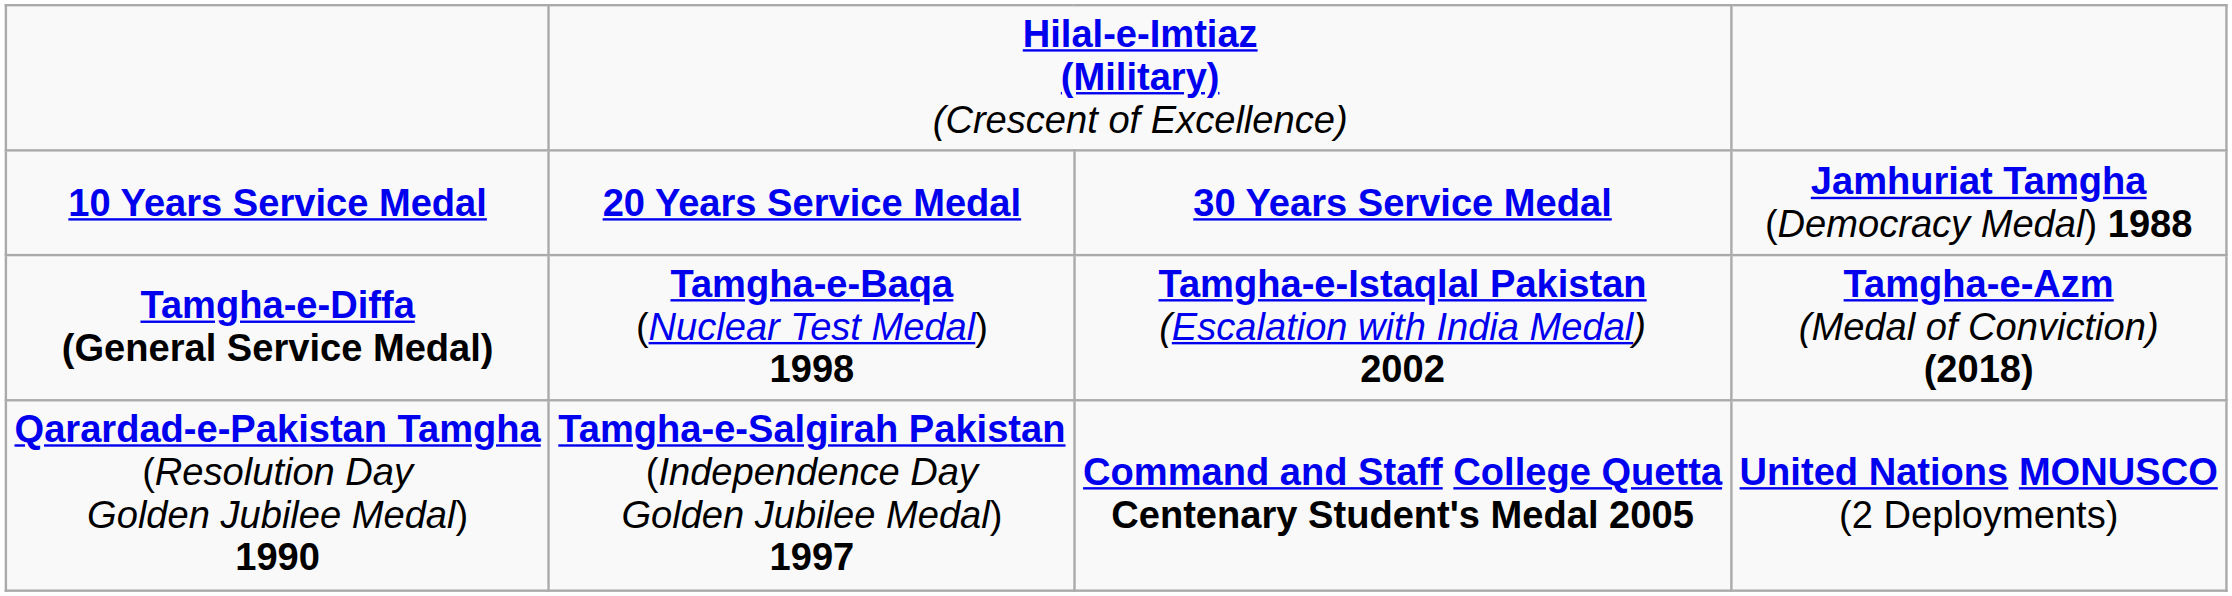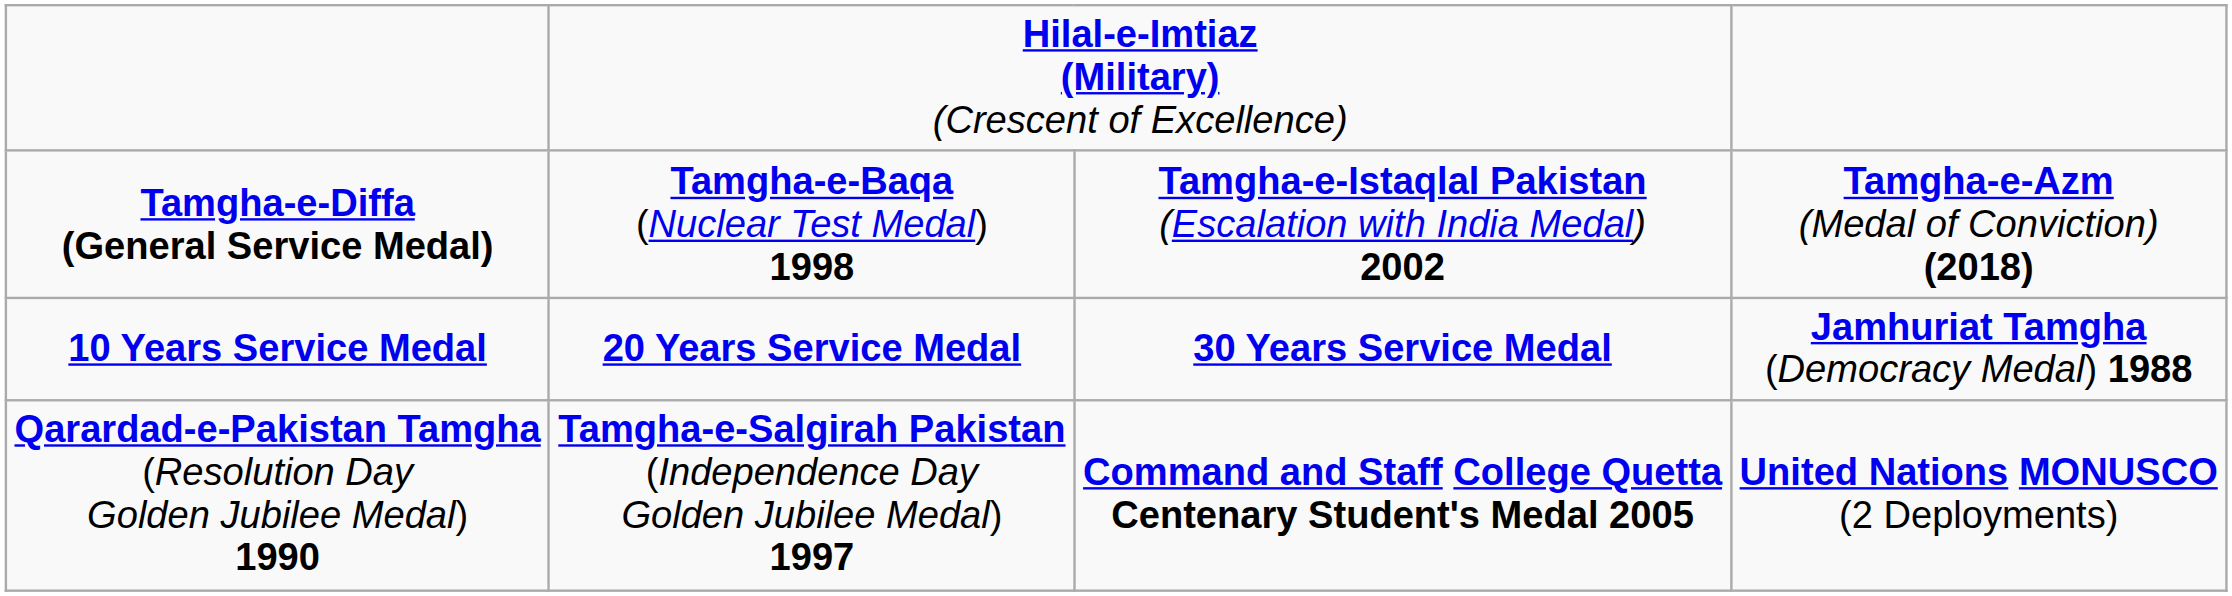rows swapped: (278, 326) <-> (278, 202)
